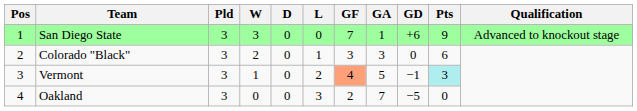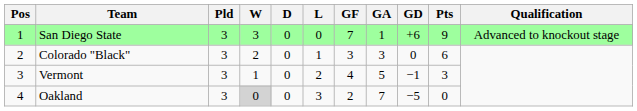(350, 75) lightsalmon background -> (350, 75) no background
(445, 75) paleturquoise background -> (445, 75) no background
(256, 95) no background -> (256, 95) lightgrey background
